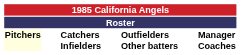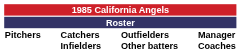(23, 35) lightyellow background -> (23, 35) no background
